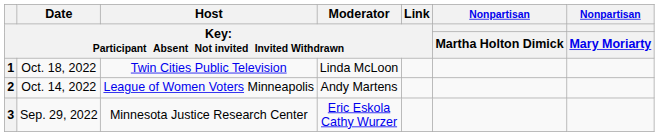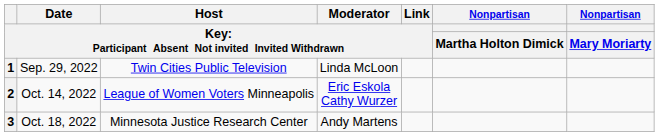(59, 68) Oct. 18, 2022 -> (59, 68) Sep. 29, 2022
(359, 87) Andy Martens -> (359, 94) Eric Eskola Cathy Wurzer
(59, 114) Sep. 29, 2022 -> (59, 121) Oct. 18, 2022
(359, 114) Eric Eskola Cathy Wurzer -> (359, 121) Andy Martens
